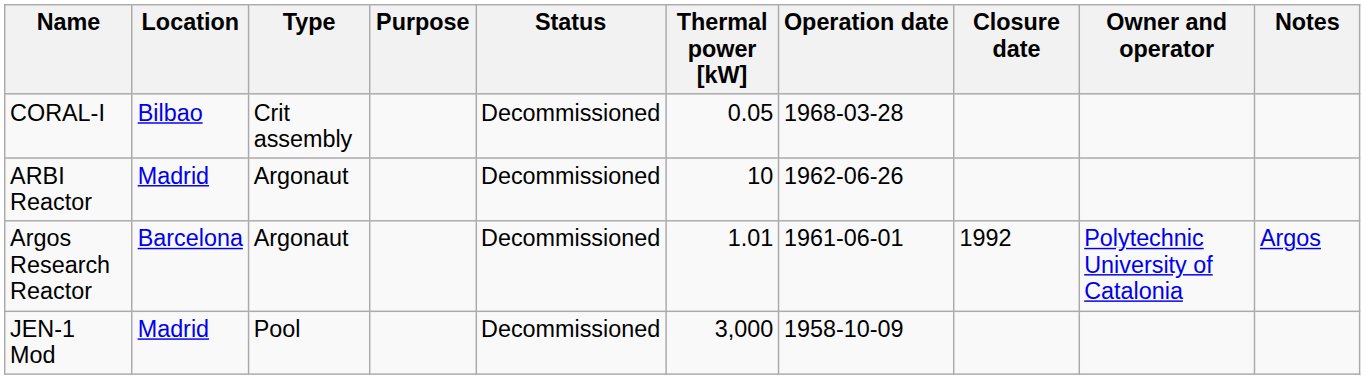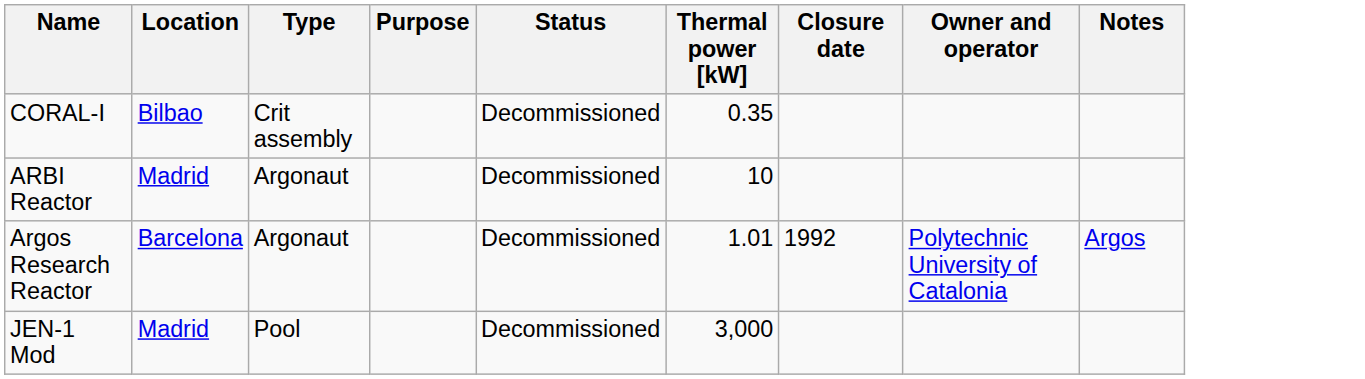- column: (866, 23)
(750, 112) 0.05 -> (750, 112) 0.35
